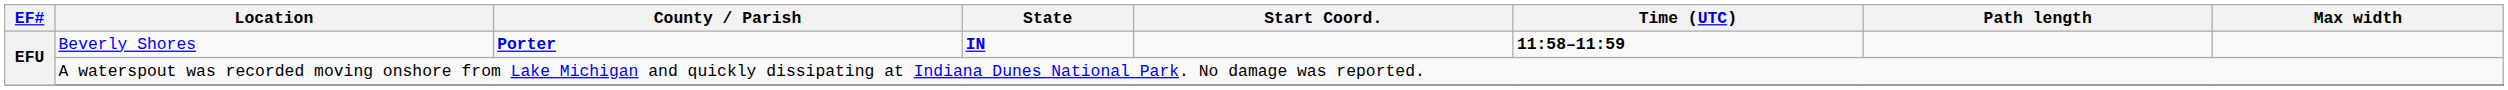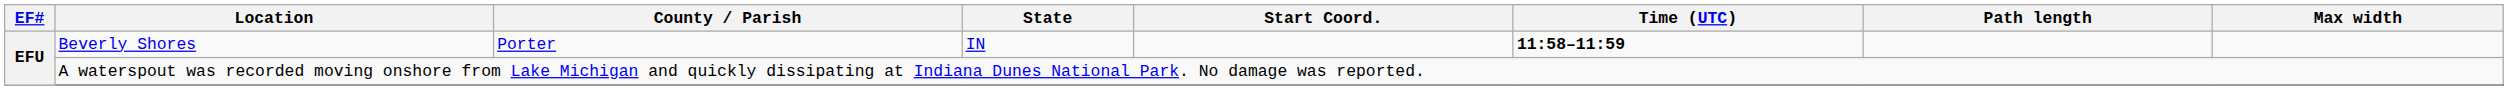(527, 45) bold -> (527, 45) normal
(975, 45) bold -> (975, 45) normal
